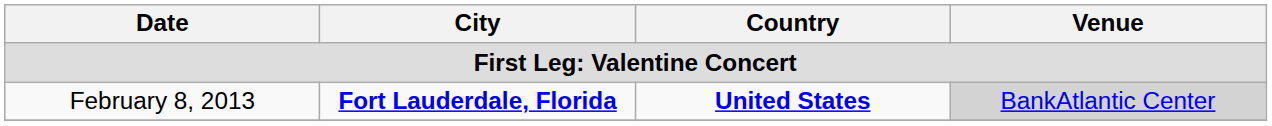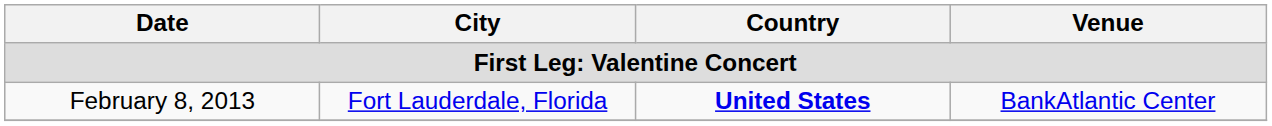(478, 100) bold -> (478, 100) normal
(1108, 100) lightgrey background -> (1108, 100) no background
